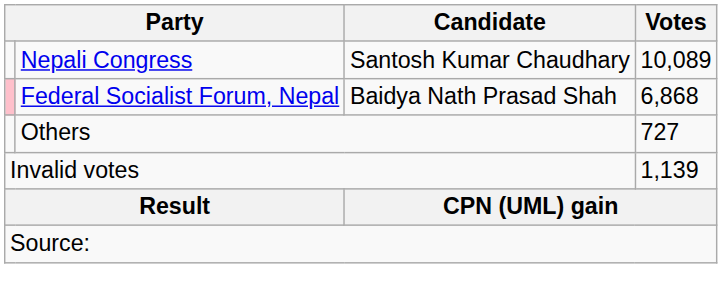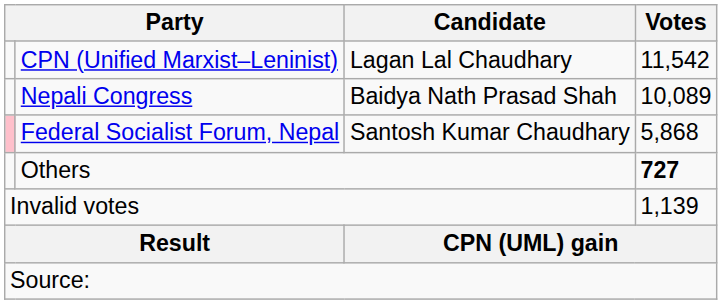+ row: (179, 59)
(490, 59) Santosh Kumar Chaudhary -> (483, 96) Baidya Nath Prasad Shah
(483, 96) Baidya Nath Prasad Shah -> (490, 133) Santosh Kumar Chaudhary
(670, 96) 6,868 -> (670, 133) 5,868
(660, 133) normal -> (660, 170) bold
